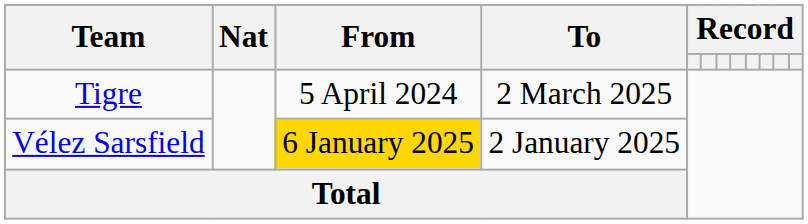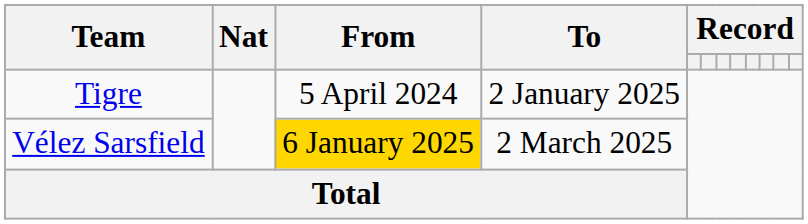(584, 93) 2 March 2025 -> (584, 93) 2 January 2025
(584, 143) 2 January 2025 -> (584, 143) 2 March 2025
